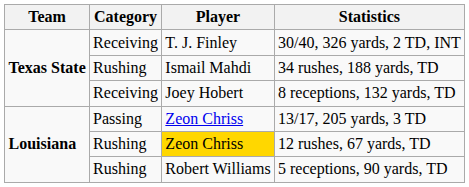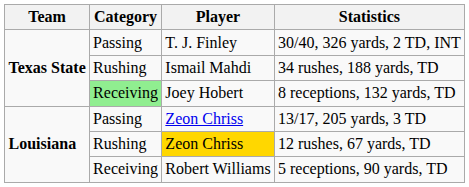(126, 42) Receiving -> (118, 42) Passing
(126, 93) no background -> (126, 93) lightgreen background
(120, 169) Rushing -> (126, 169) Receiving
